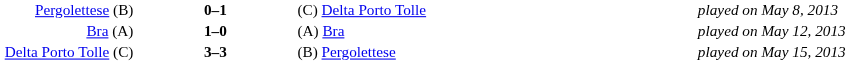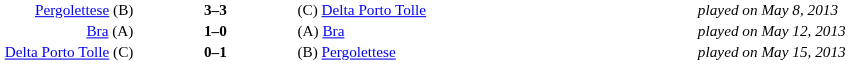(215, 10) 0–1 -> (215, 10) 3–3
(215, 52) 3–3 -> (215, 52) 0–1
